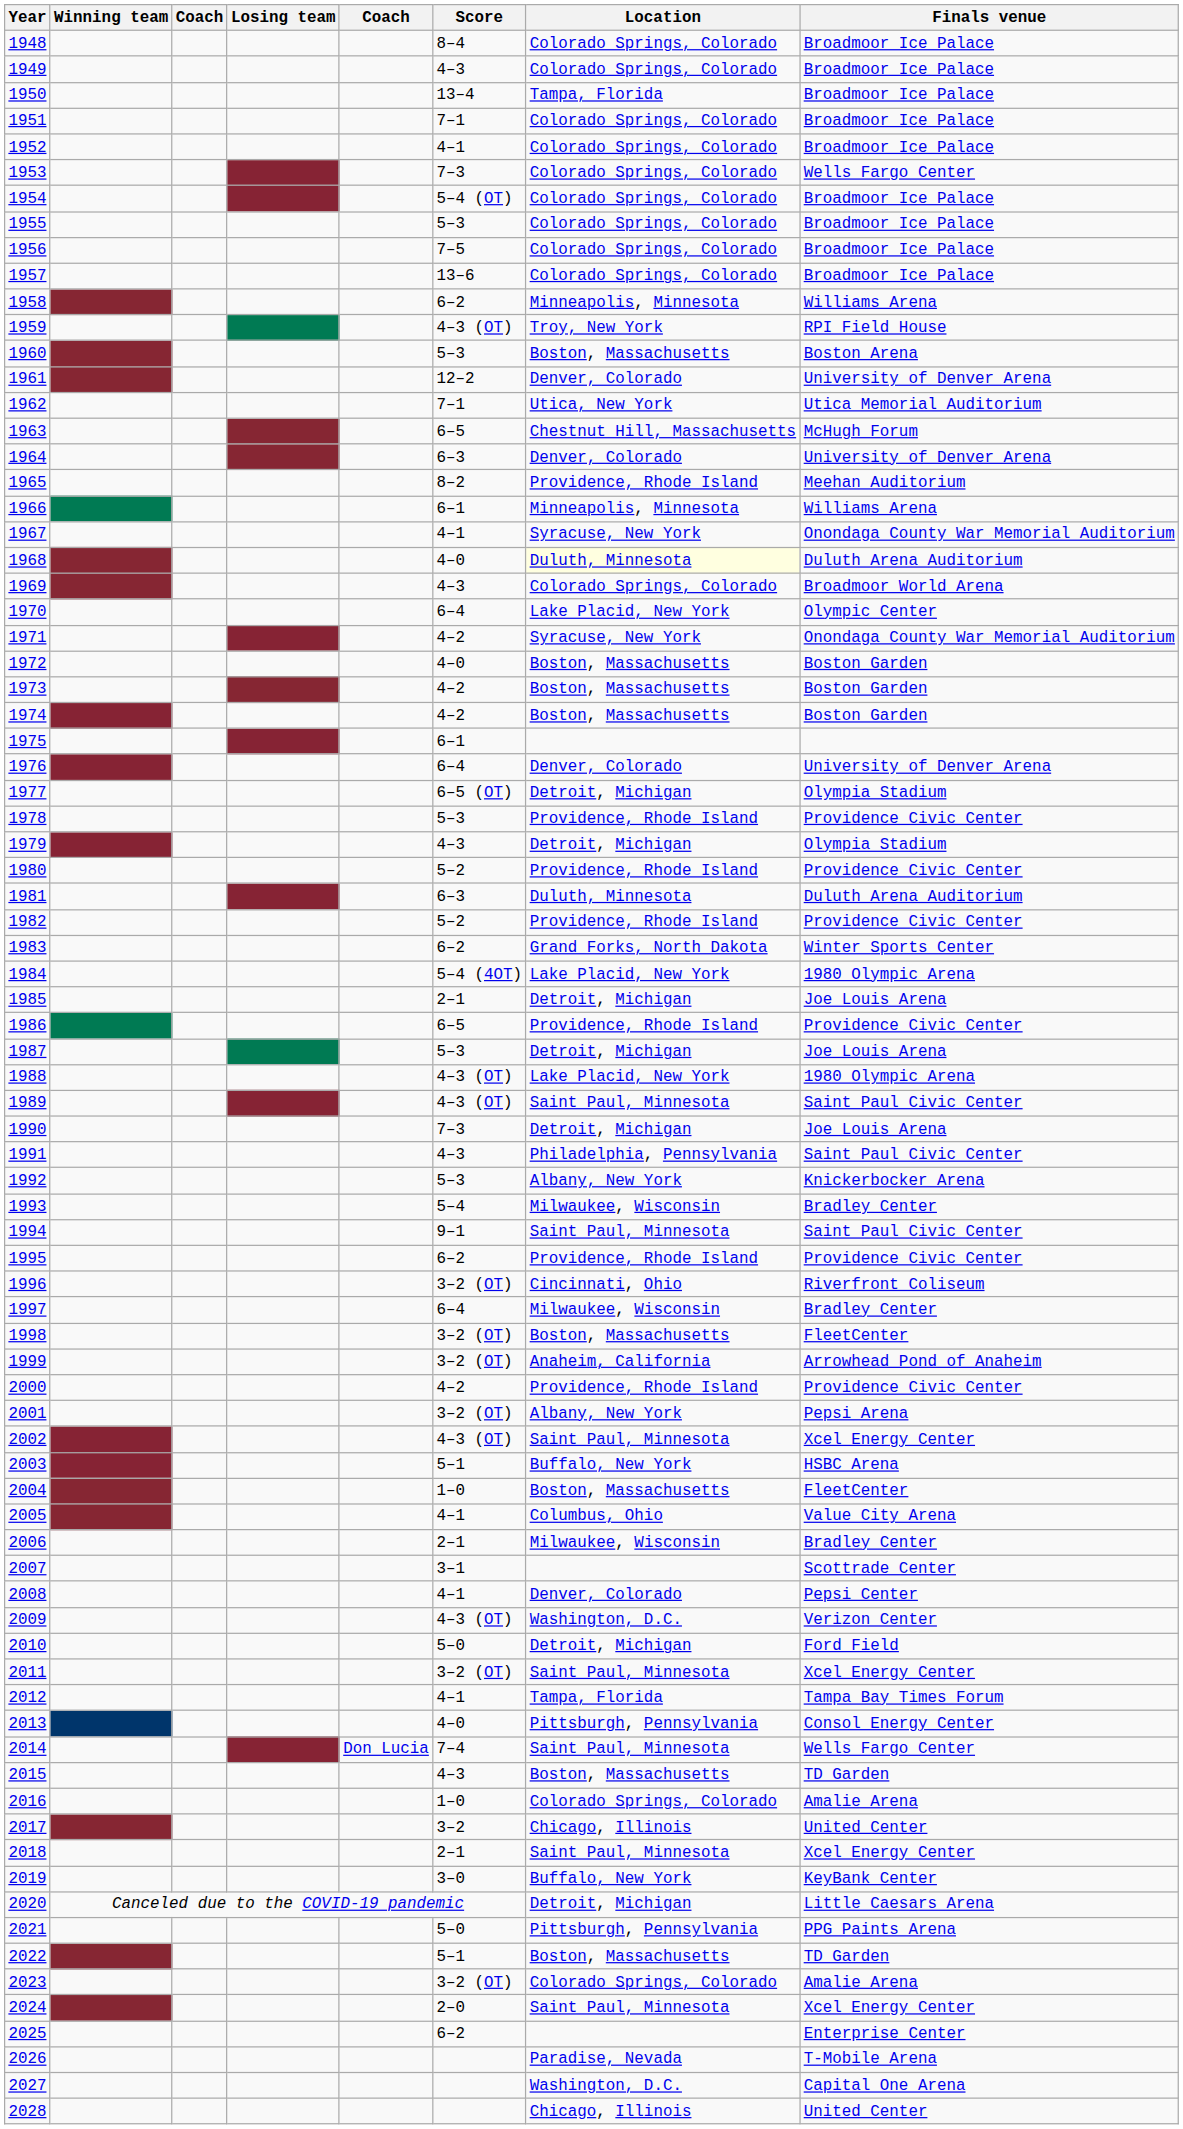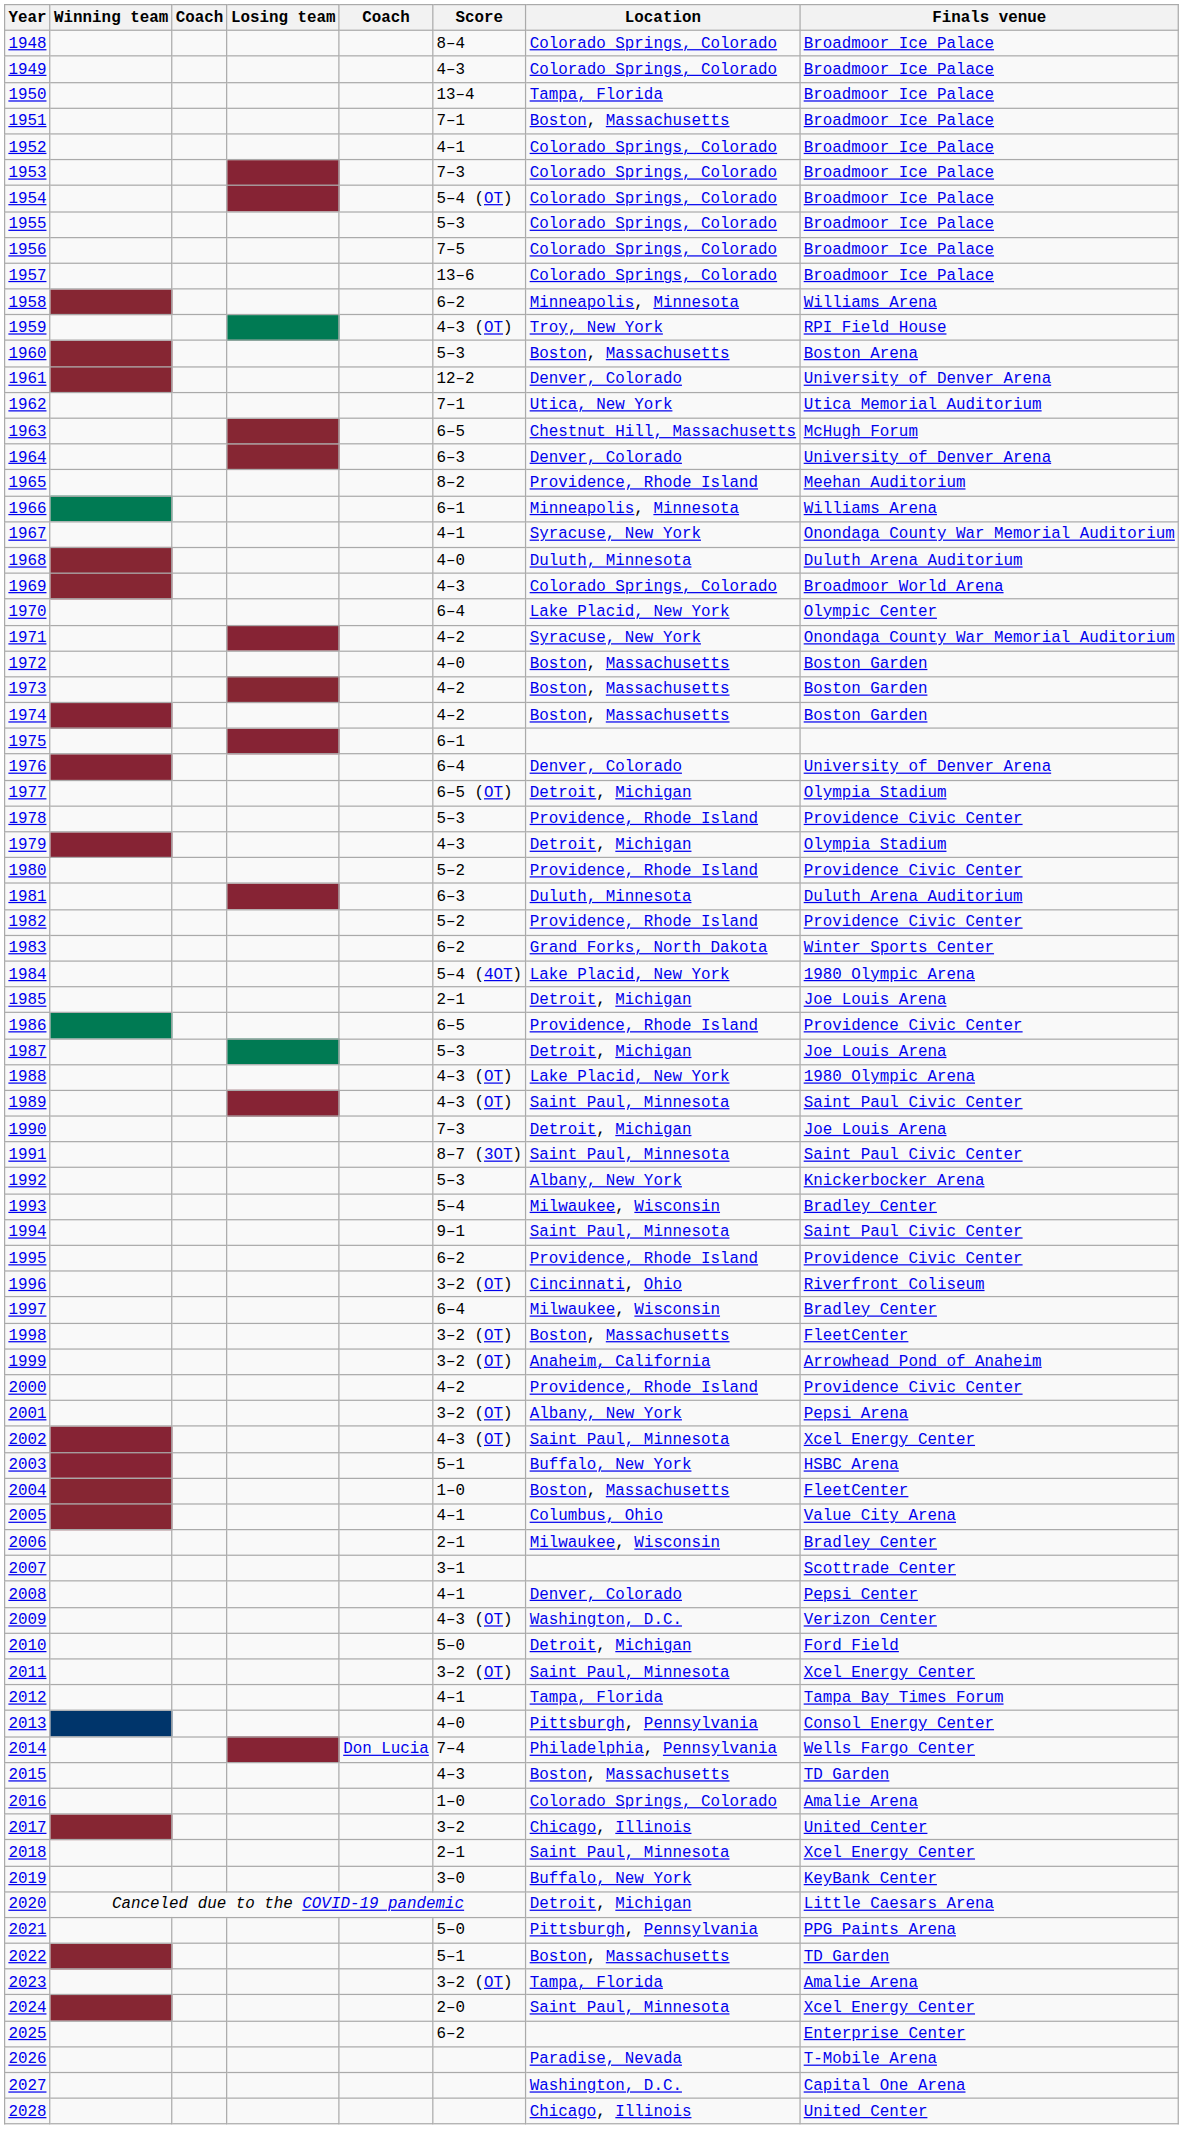(653, 121) Colorado Springs, Colorado -> (630, 121) Boston, Massachusetts
(889, 173) Wells Fargo Center -> (899, 173) Broadmoor Ice Palace
(611, 560) lightyellow background -> (611, 560) no background
(451, 1155) 4–3 -> (479, 1155) 8–7 (3OT)
(653, 1155) Philadelphia, Pennsylvania -> (630, 1155) Saint Paul, Minnesota
(630, 1749) Saint Paul, Minnesota -> (653, 1749) Philadelphia, Pennsylvania
(653, 1982) Colorado Springs, Colorado -> (596, 1982) Tampa, Florida
